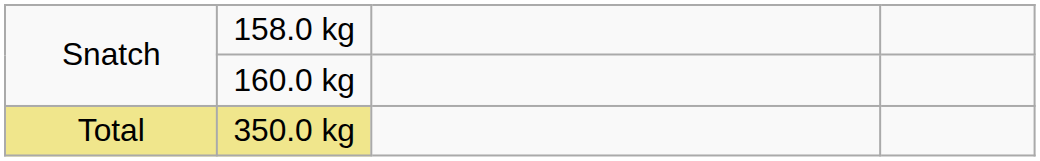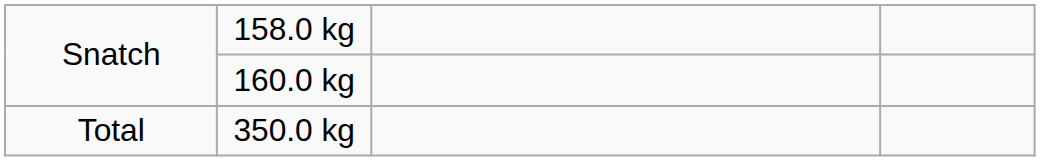(111, 130) khaki background -> (111, 130) no background
(294, 130) khaki background -> (294, 130) no background
